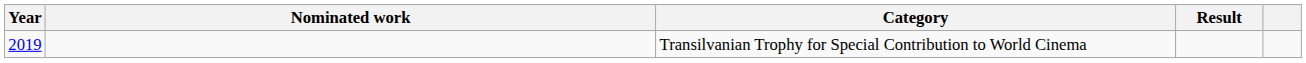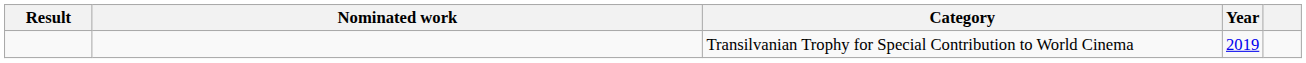columns swapped: (25, 17) <-> (1219, 17)
